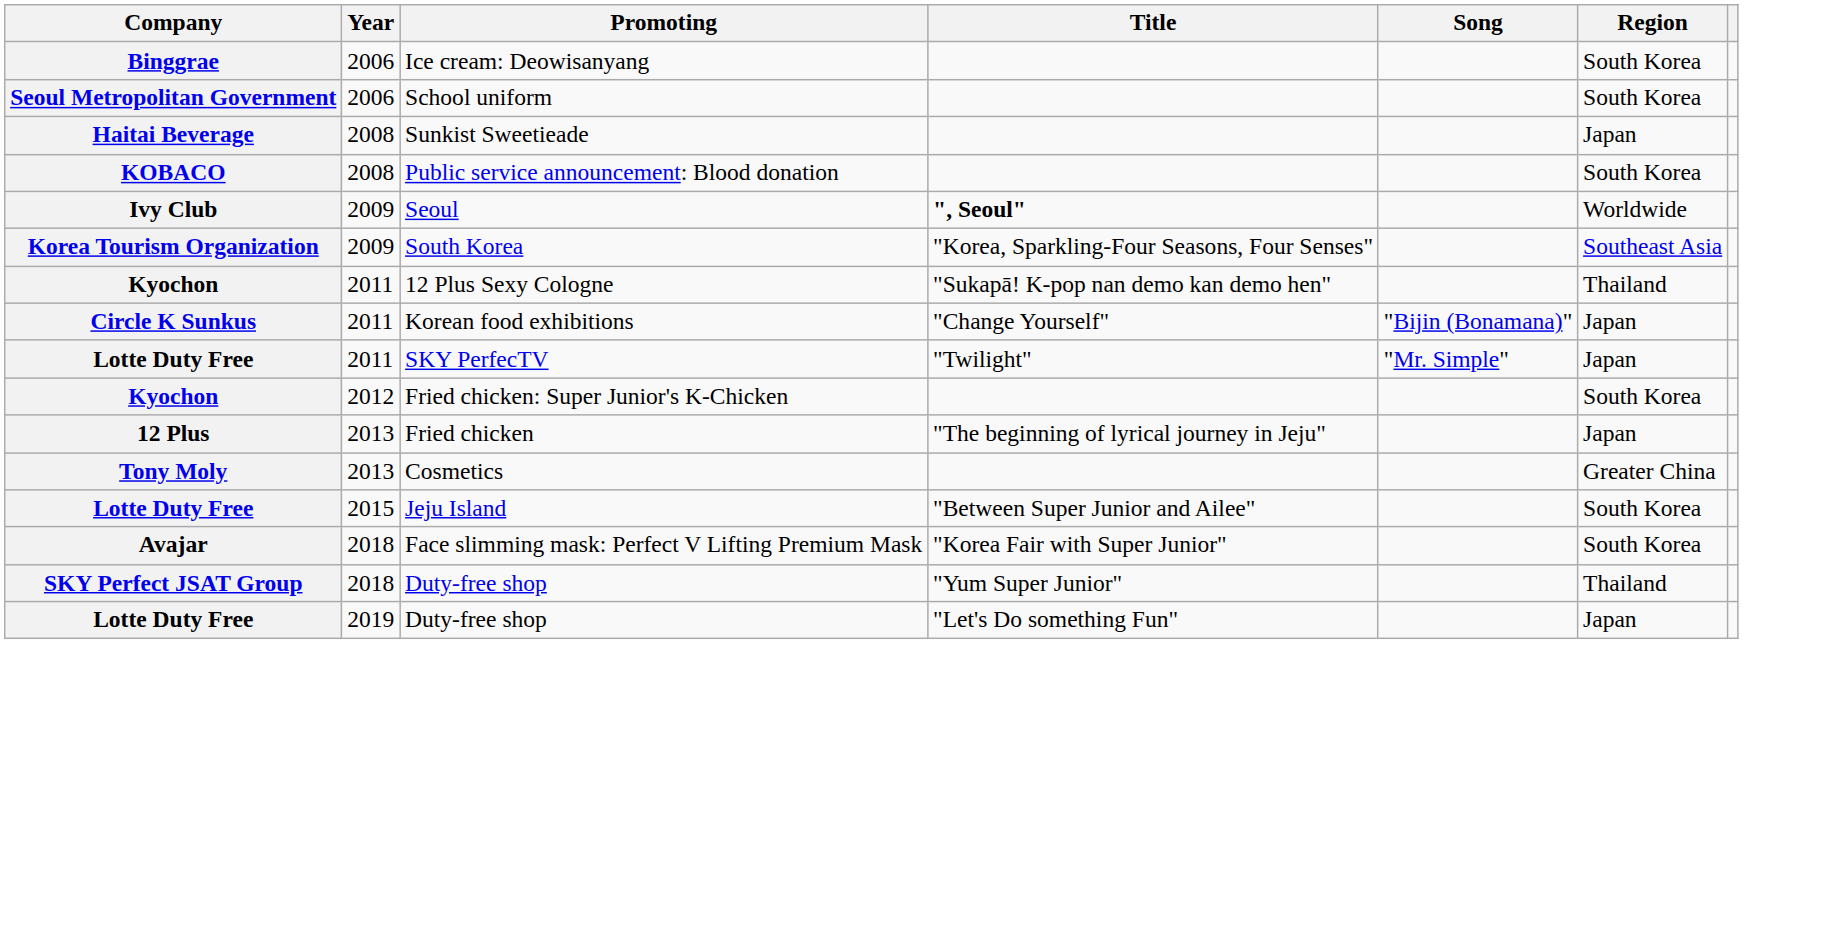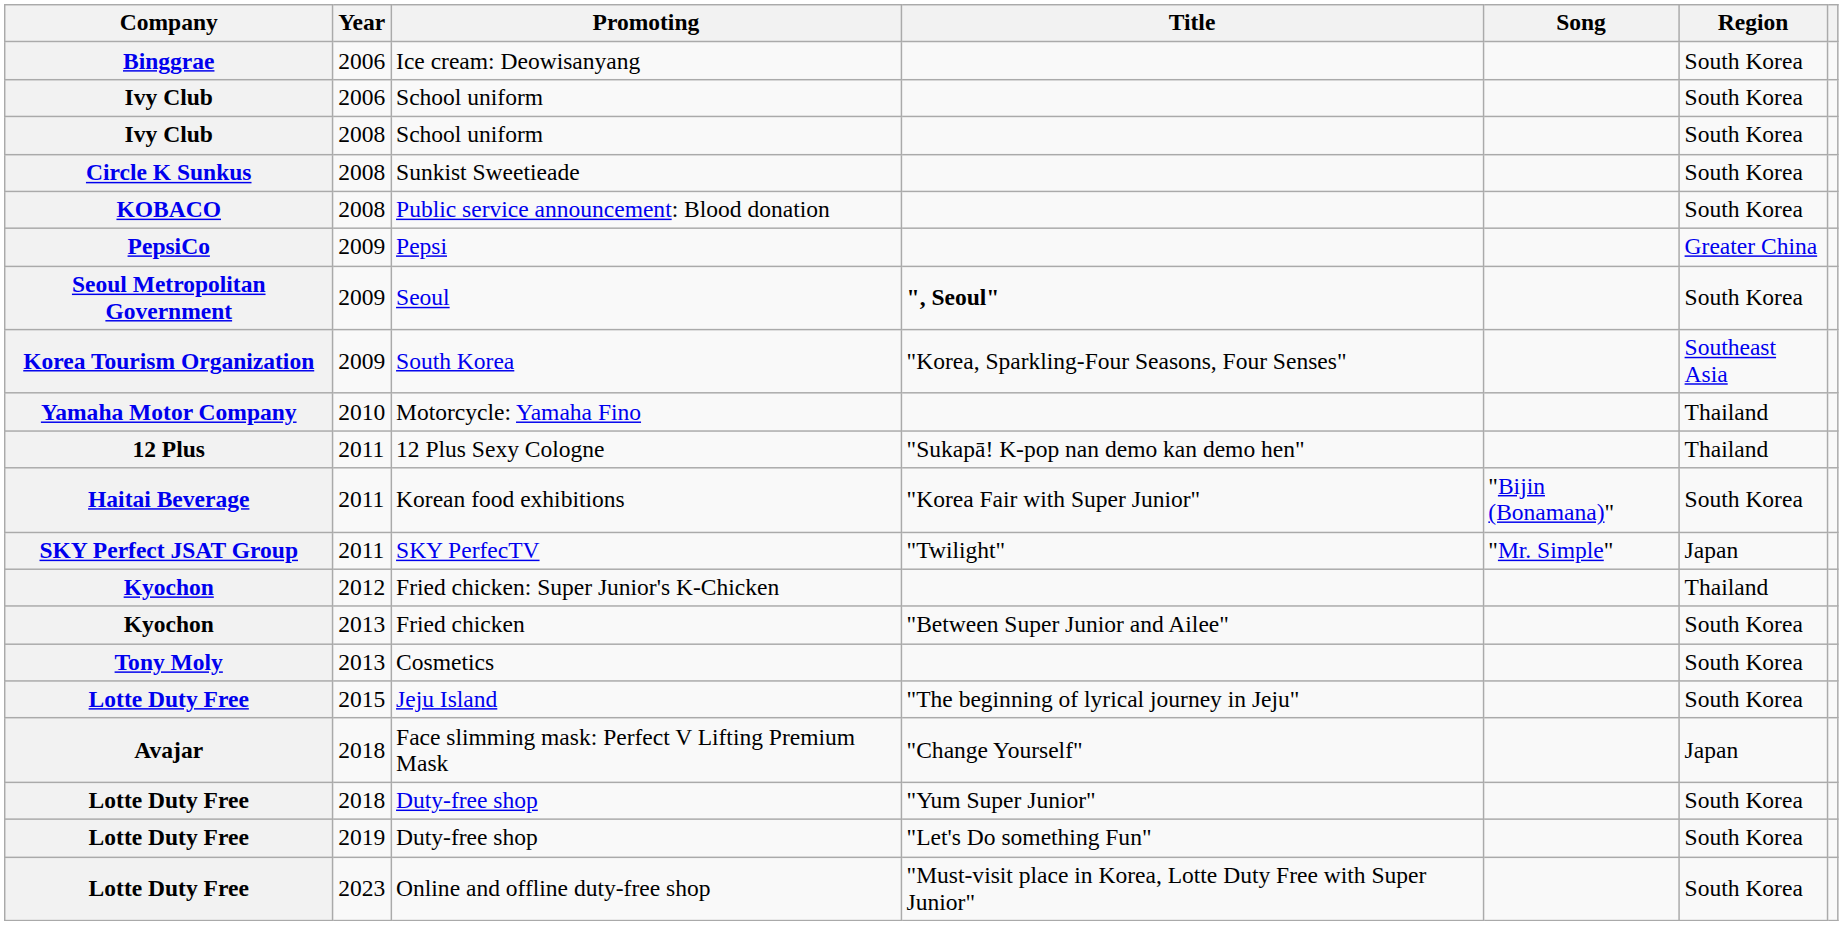(173, 97) Seoul Metropolitan Government -> (169, 97) Ivy Club
+ row: (362, 135)
(173, 135) Haitai Beverage -> (169, 172) Circle K Sunkus
(1610, 135) Japan -> (1744, 172) South Korea
+ row: (362, 246)
(173, 209) Ivy Club -> (169, 297) Seoul Metropolitan Government
(1635, 209) Worldwide -> (1744, 297) South Korea
+ row: (362, 411)
(173, 284) Kyochon -> (169, 449) 12 Plus
(173, 321) Circle K Sunkus -> (169, 499) Haitai Beverage
(1021, 321) "Change Yourself" -> (1053, 499) "Korea Fair with Super Junior"
(1610, 321) Japan -> (1744, 499) South Korea
(173, 358) Lotte Duty Free -> (169, 550) SKY Perfect JSAT Group
(1642, 396) South Korea -> (1726, 587) Thailand
(173, 433) 12 Plus -> (169, 624) Kyochon
(1129, 433) "The beginning of lyrical journey in Jeju" -> (1068, 624) "Between Super Junior and Ailee"
(1610, 433) Japan -> (1744, 624) South Korea
(1649, 470) Greater China -> (1744, 662) South Korea
(1094, 508) "Between Super Junior and Ailee" -> (1103, 699) "The beginning of lyrical journey in Jeju"
(1080, 545) "Korea Fair with Super Junior" -> (995, 749) "Change Yourself"
(1642, 545) South Korea -> (1711, 749) Japan
(173, 582) SKY Perfect JSAT Group -> (169, 800) Lotte Duty Free
(1625, 582) Thailand -> (1744, 800) South Korea
(1610, 619) Japan -> (1744, 837) South Korea
+ row: (362, 888)
